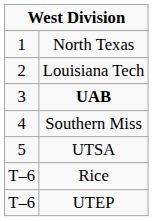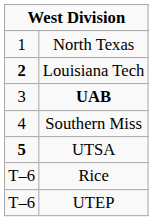(22, 70) normal -> (22, 70) bold
(22, 149) normal -> (22, 149) bold
